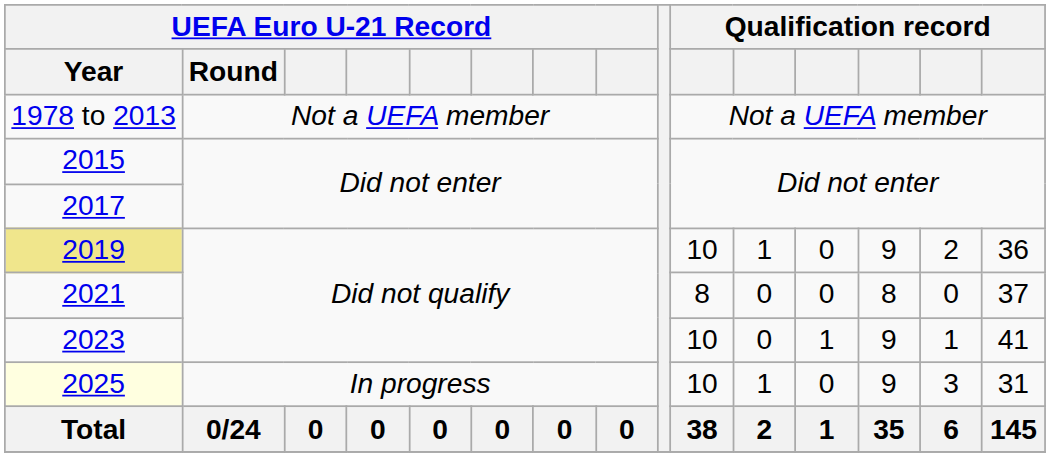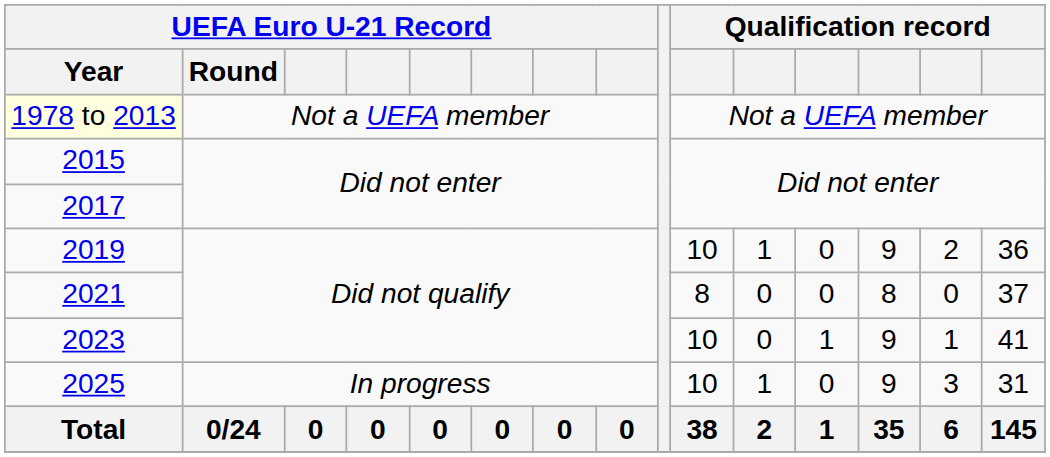(94, 116) no background -> (94, 116) lightyellow background
(94, 250) khaki background -> (94, 250) no background
(94, 384) lightyellow background -> (94, 384) no background
